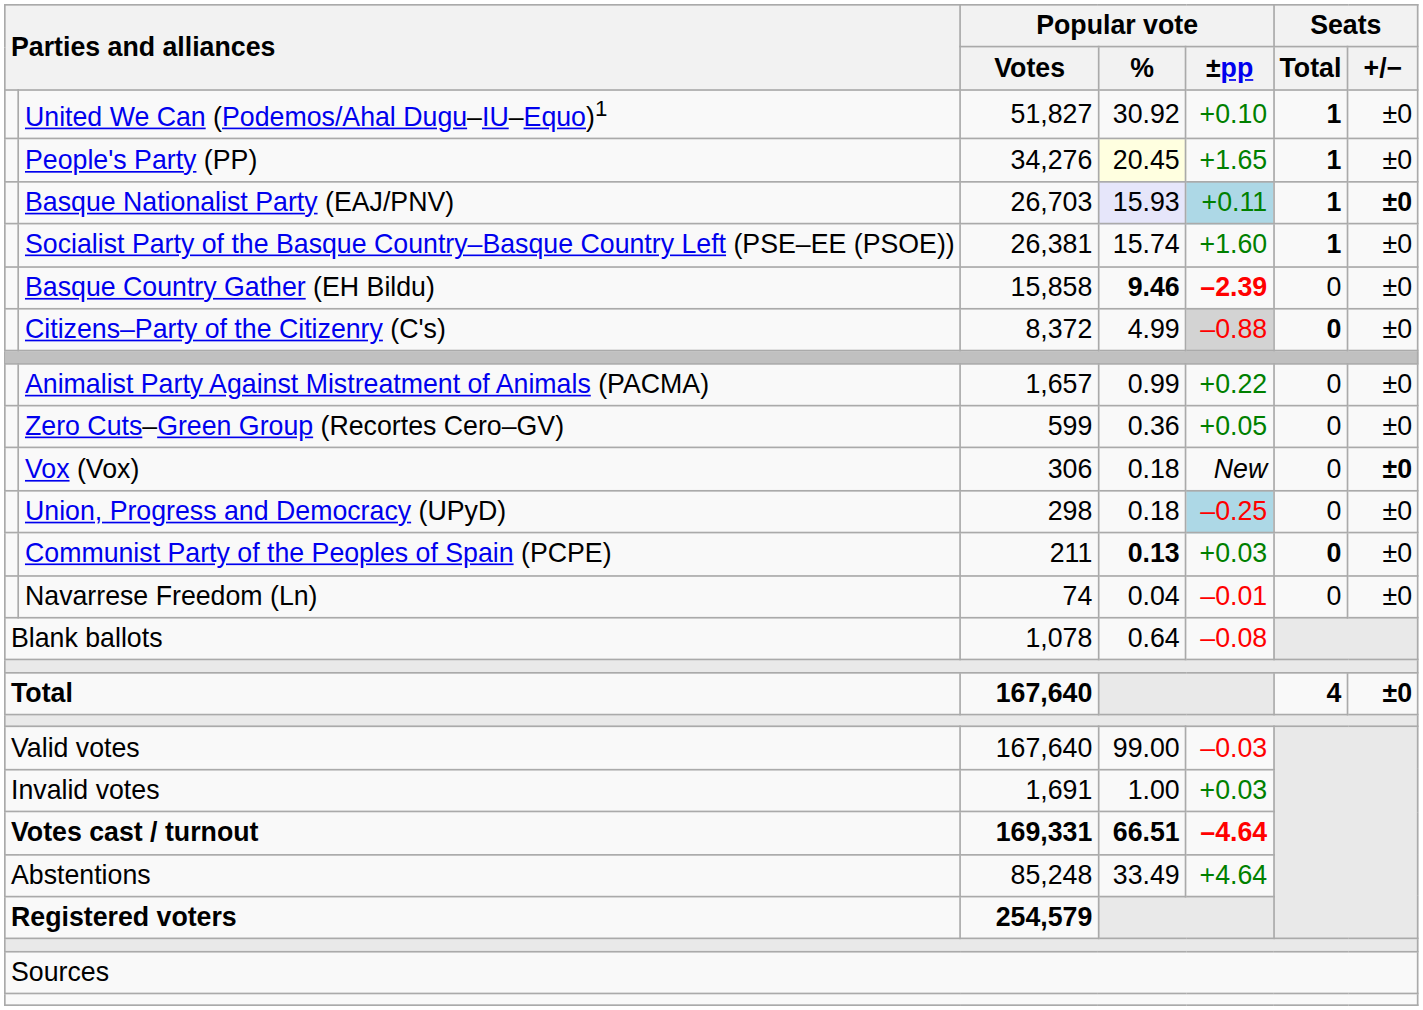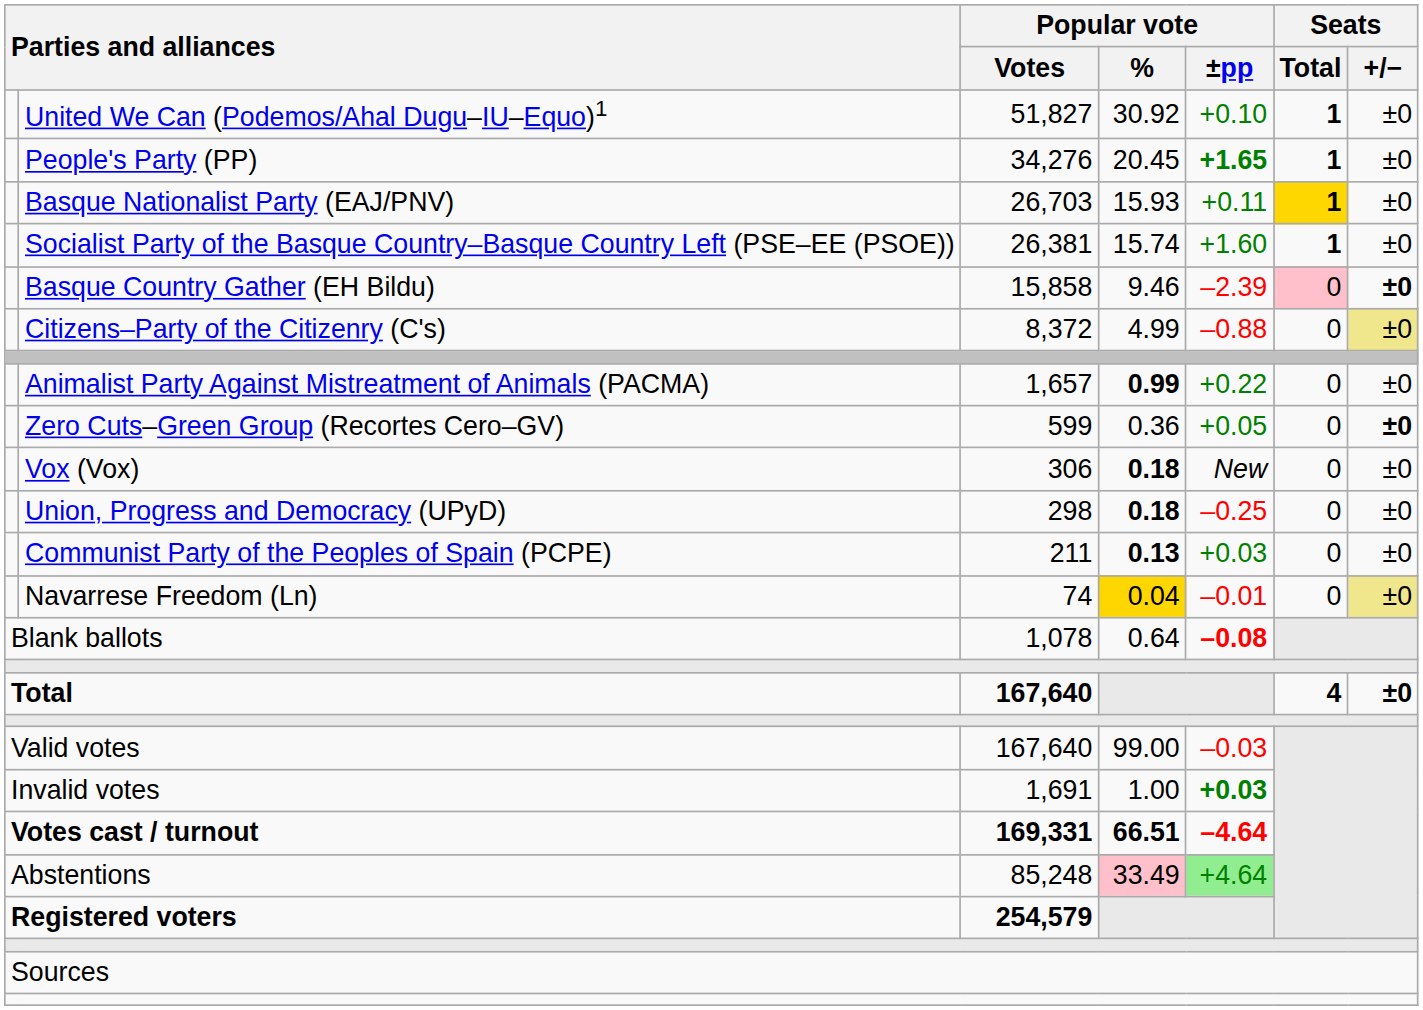(1146, 160) lightyellow background -> (1146, 160) no background
(1233, 160) normal -> (1233, 160) bold
(1146, 202) lavender background -> (1146, 202) no background
(1234, 202) lightblue background -> (1234, 202) no background
(1334, 202) no background -> (1334, 202) gold background
(1397, 202) bold -> (1397, 202) normal
(1154, 287) bold -> (1154, 287) normal
(1234, 287) bold -> (1234, 287) normal
(1334, 287) no background -> (1334, 287) pink background
(1397, 287) normal -> (1397, 287) bold
(1234, 329) lightgrey background -> (1234, 329) no background
(1334, 329) bold -> (1334, 329) normal
(1397, 329) no background -> (1397, 329) khaki background
(1154, 384) normal -> (1154, 384) bold
(1397, 426) normal -> (1397, 426) bold
(1154, 468) normal -> (1154, 468) bold
(1397, 468) bold -> (1397, 468) normal
(1154, 511) normal -> (1154, 511) bold
(1234, 511) lightblue background -> (1234, 511) no background
(1334, 553) bold -> (1334, 553) normal
(1154, 596) no background -> (1154, 596) gold background
(1397, 596) no background -> (1397, 596) khaki background
(1234, 638) normal -> (1234, 638) bold
(1233, 790) normal -> (1233, 790) bold
(1146, 875) no background -> (1146, 875) pink background
(1233, 875) no background -> (1233, 875) lightgreen background
